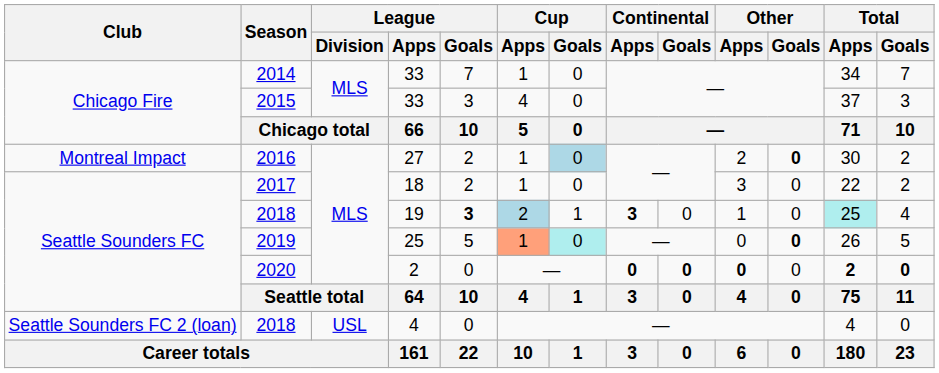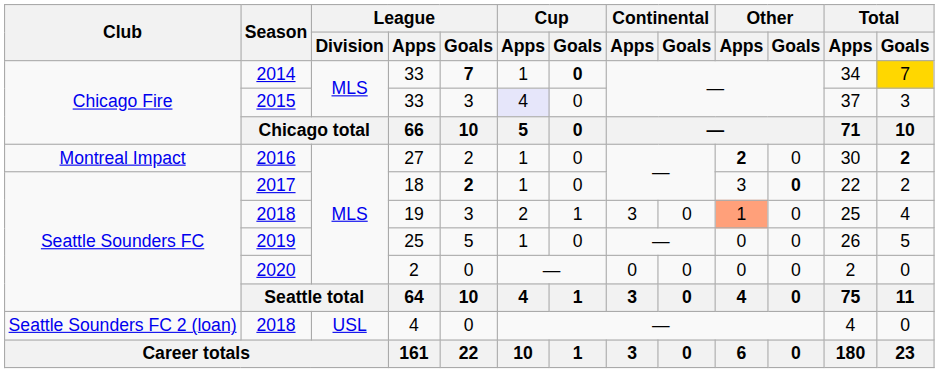(469, 74) normal -> (469, 74) bold
(578, 74) normal -> (578, 74) bold
(905, 74) no background -> (905, 74) gold background
(523, 102) no background -> (523, 102) lavender background
(578, 158) lightblue background -> (578, 158) no background
(741, 158) normal -> (741, 158) bold
(796, 158) bold -> (796, 158) normal
(905, 158) normal -> (905, 158) bold
(469, 185) normal -> (469, 185) bold
(796, 185) normal -> (796, 185) bold
(469, 213) bold -> (469, 213) normal
(523, 213) lightblue background -> (523, 213) no background
(632, 213) bold -> (632, 213) normal
(741, 213) no background -> (741, 213) lightsalmon background
(851, 213) paleturquoise background -> (851, 213) no background
(523, 241) lightsalmon background -> (523, 241) no background
(578, 241) paleturquoise background -> (578, 241) no background
(796, 241) bold -> (796, 241) normal
(632, 269) bold -> (632, 269) normal
(687, 269) bold -> (687, 269) normal
(741, 269) bold -> (741, 269) normal
(851, 269) bold -> (851, 269) normal
(905, 269) bold -> (905, 269) normal
